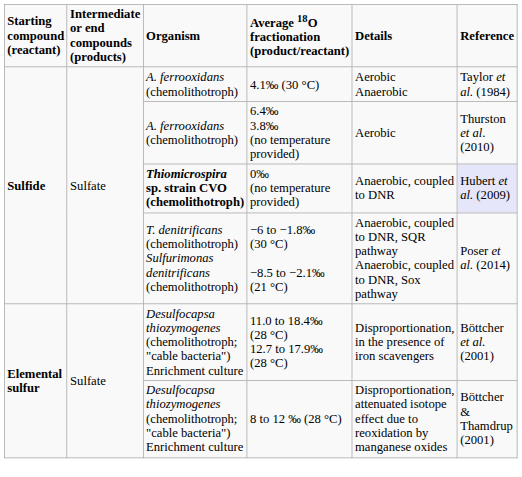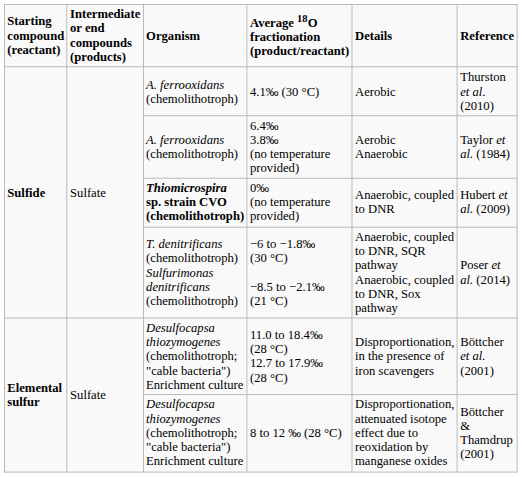(381, 84) Aerobic Anaerobic -> (375, 91) Aerobic
(485, 84) Taylor et al. (1984) -> (483, 91) Thurston et al. (2010)
(375, 132) Aerobic -> (381, 147) Aerobic Anaerobic
(483, 132) Thurston et al. (2010) -> (485, 147) Taylor et al. (1984)
(485, 188) lavender background -> (485, 202) no background
